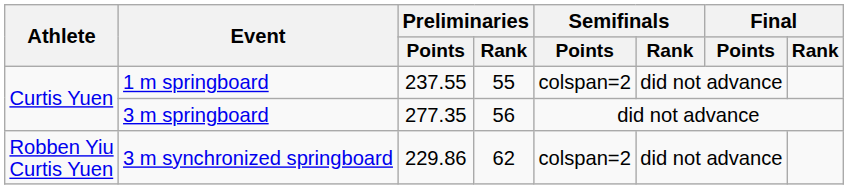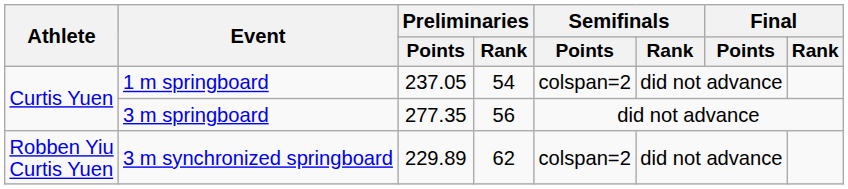(436, 83) 237.55 -> (436, 83) 237.05
(504, 83) 55 -> (504, 83) 54
(436, 158) 229.86 -> (436, 158) 229.89
